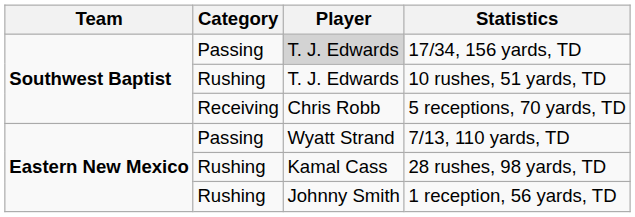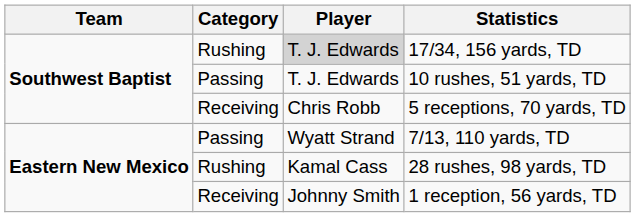(230, 49) Passing -> (231, 49) Rushing
(231, 78) Rushing -> (230, 78) Passing
(231, 196) Rushing -> (238, 196) Receiving
